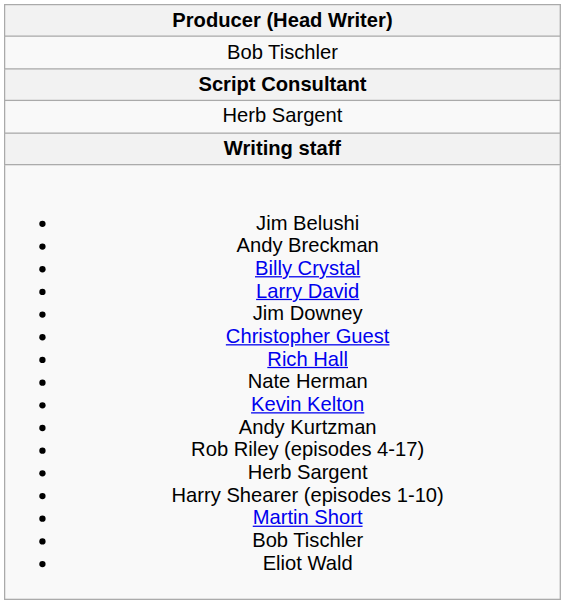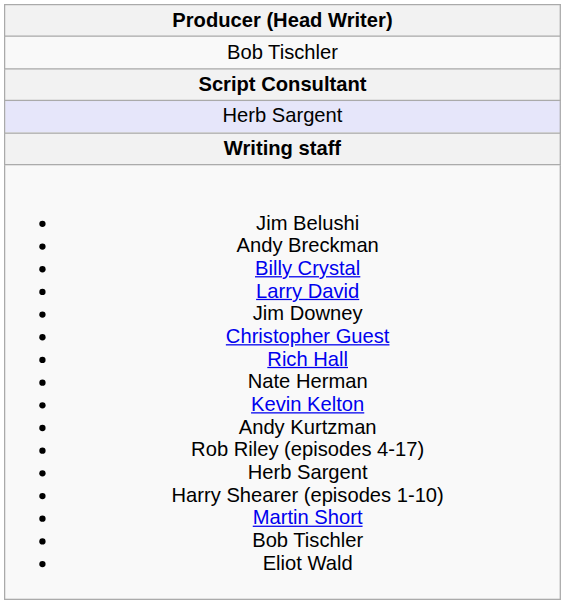(282, 116) no background -> (282, 116) lavender background
